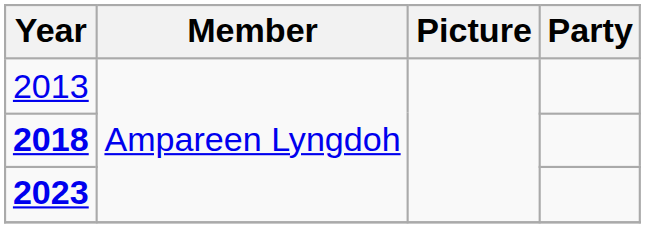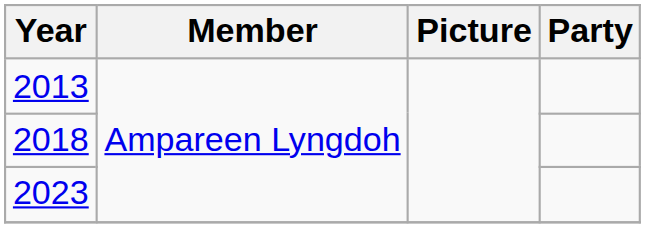(51, 139) bold -> (51, 139) normal
(51, 193) bold -> (51, 193) normal
